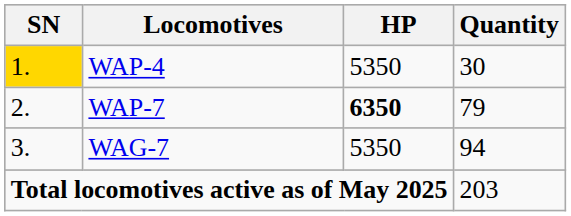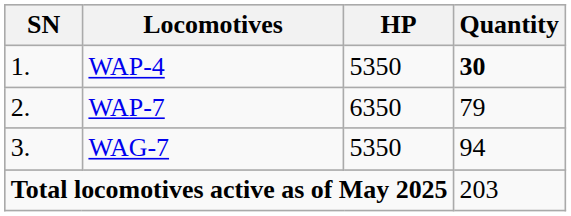(21, 66) gold background -> (21, 66) no background
(472, 66) normal -> (472, 66) bold
(375, 107) bold -> (375, 107) normal
